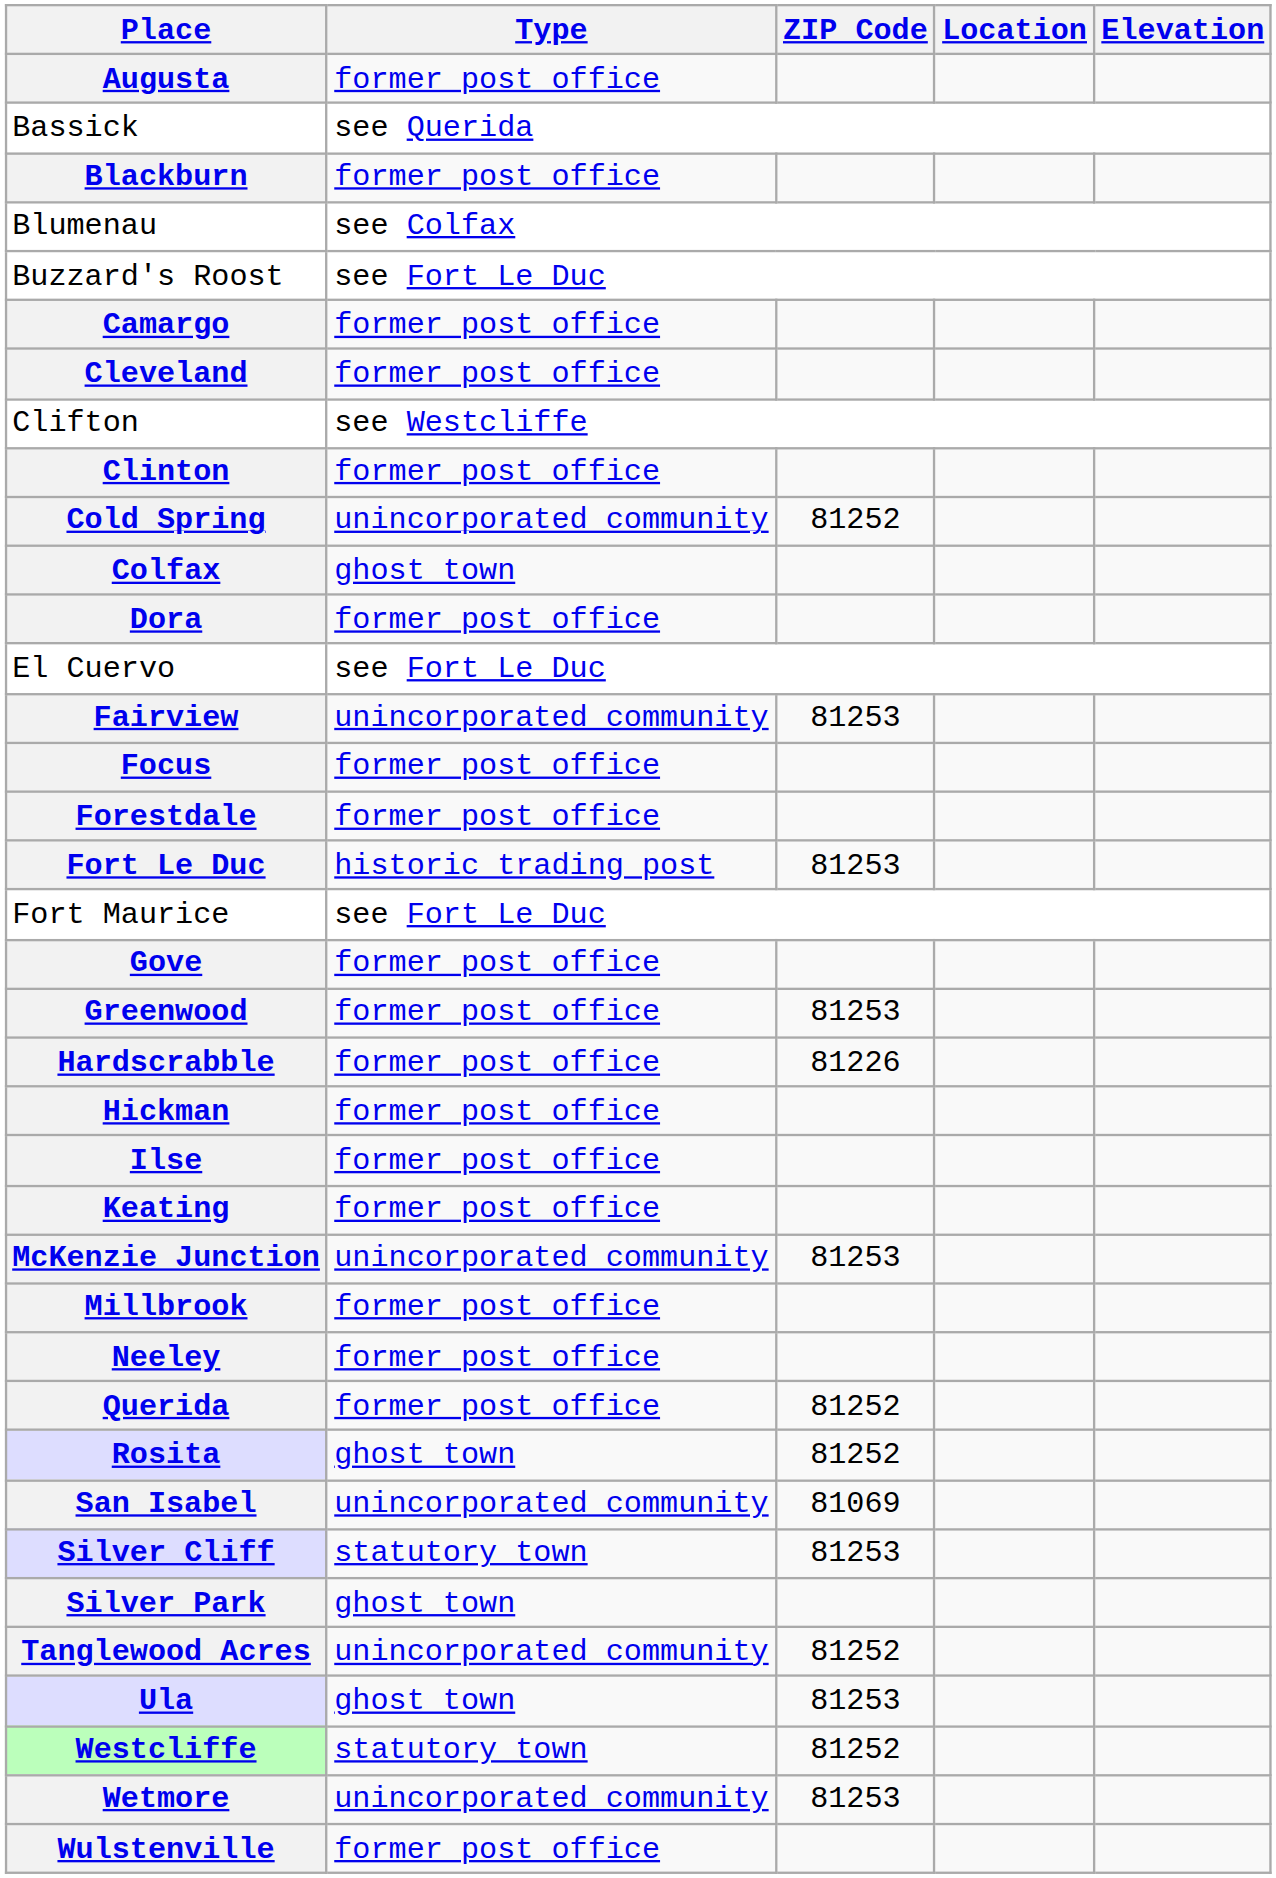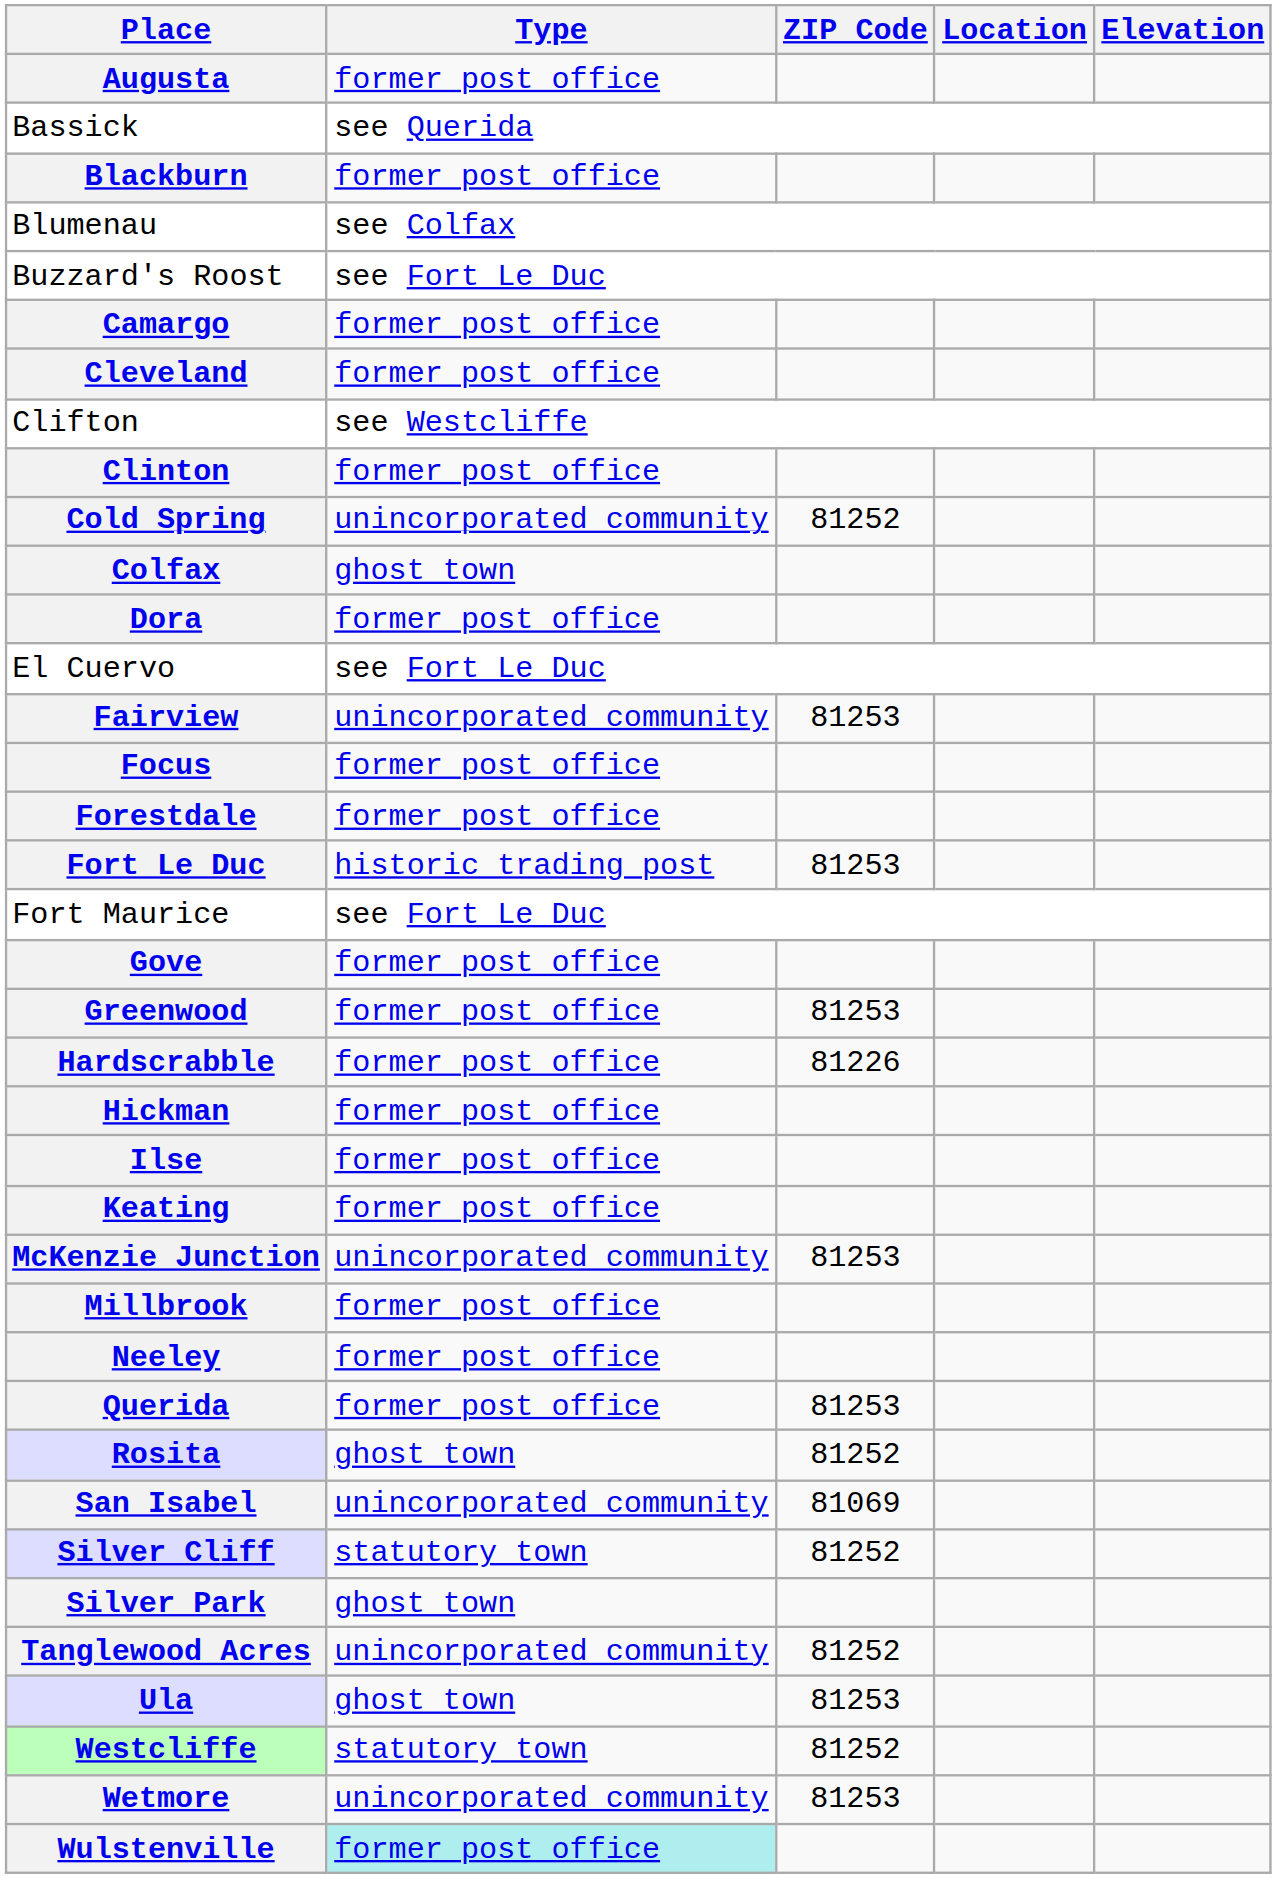(855, 1406) 81252 -> (855, 1406) 81253
(855, 1554) 81253 -> (855, 1554) 81252
(497, 1848) no background -> (497, 1848) paleturquoise background
